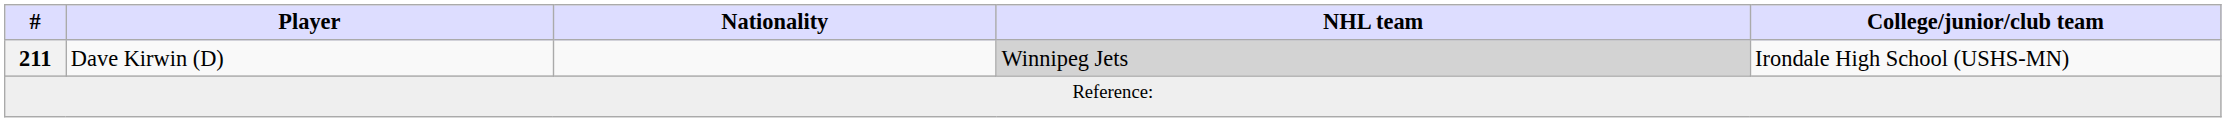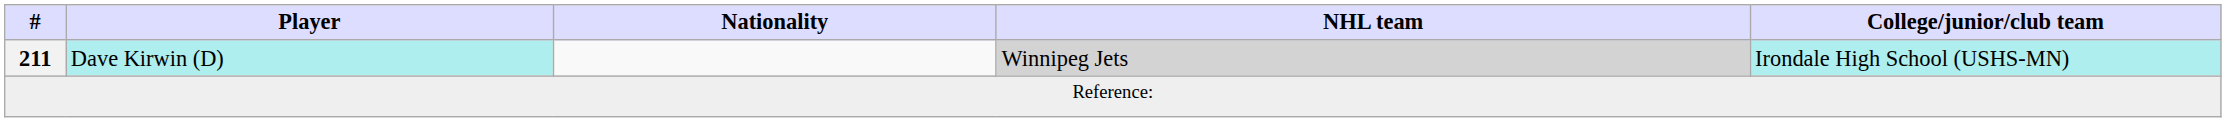(147, 57) no background -> (147, 57) paleturquoise background
(1912, 57) no background -> (1912, 57) paleturquoise background
